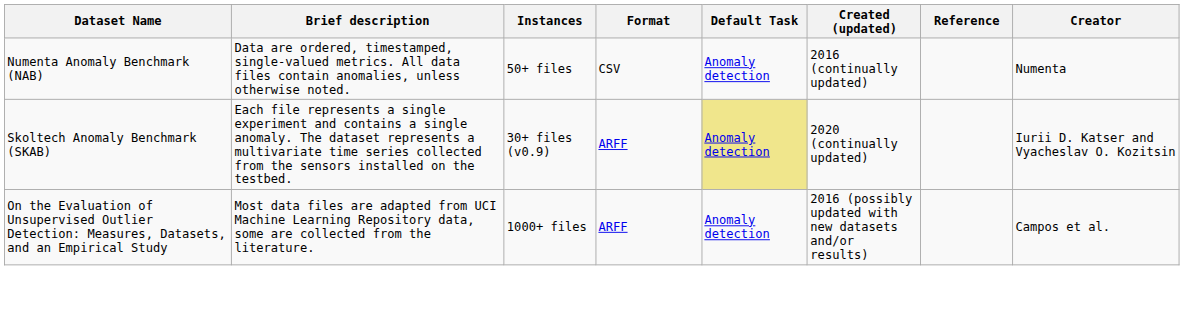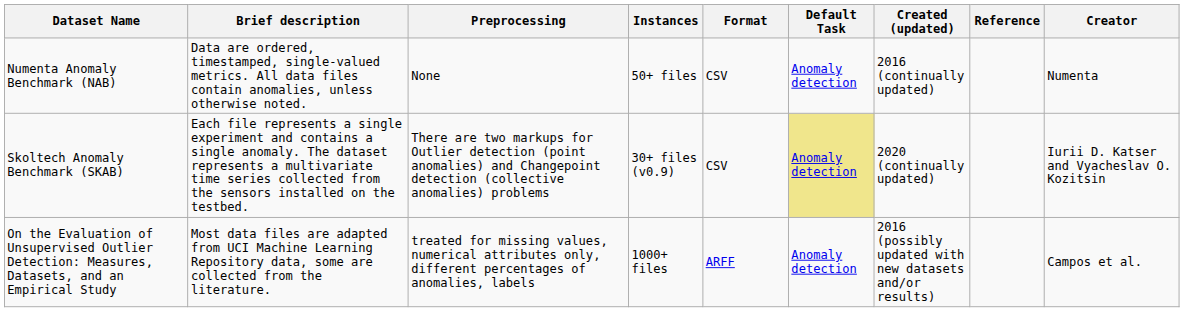+ column: (518, 21)
(613, 144) ARFF -> (717, 165) CSV
